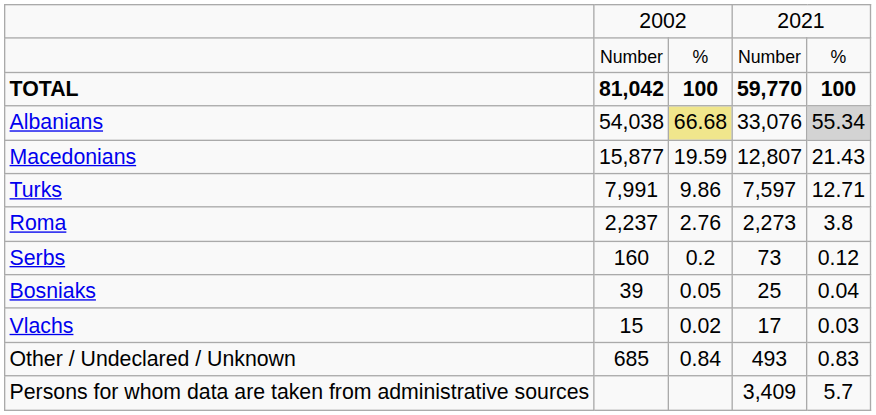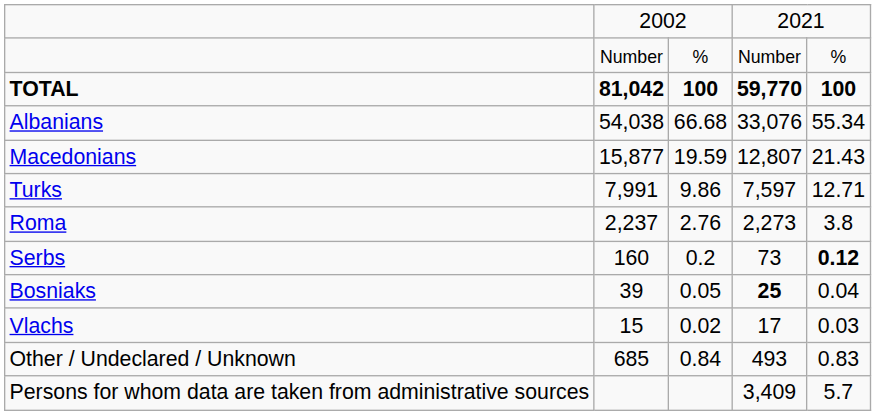(700, 122) khaki background -> (700, 122) no background
(838, 122) lightgrey background -> (838, 122) no background
(838, 257) normal -> (838, 257) bold
(769, 291) normal -> (769, 291) bold
